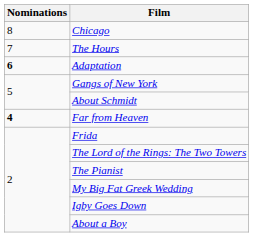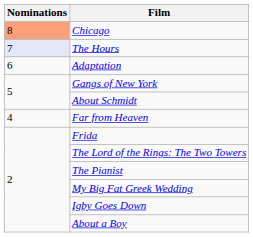(10, 30) no background -> (10, 30) lightsalmon background
(10, 48) no background -> (10, 48) lavender background
(10, 65) bold -> (10, 65) normal
(10, 118) bold -> (10, 118) normal
